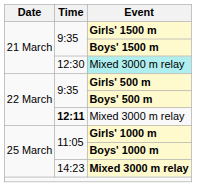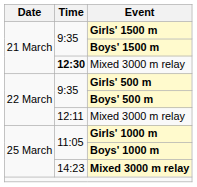(71, 64) normal -> (71, 64) bold
(137, 64) paleturquoise background -> (138, 64) no background
(71, 116) bold -> (70, 116) normal
